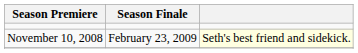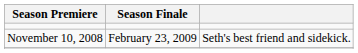(276, 38) lightyellow background -> (276, 38) no background
